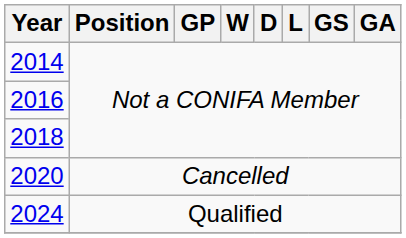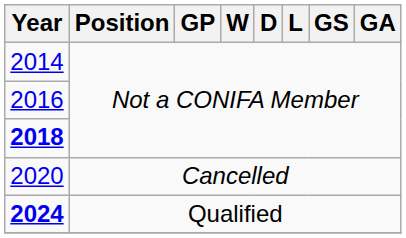(37, 137) normal -> (37, 137) bold
(37, 213) normal -> (37, 213) bold
